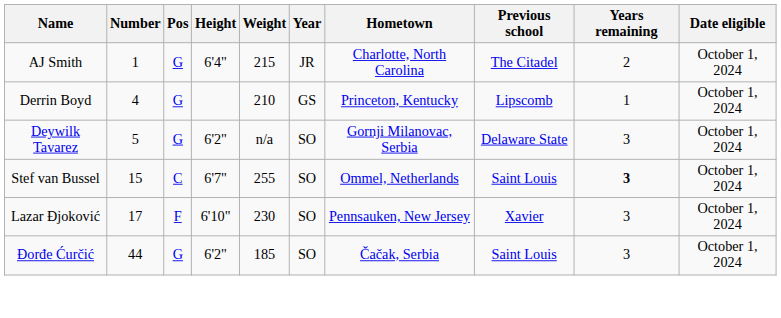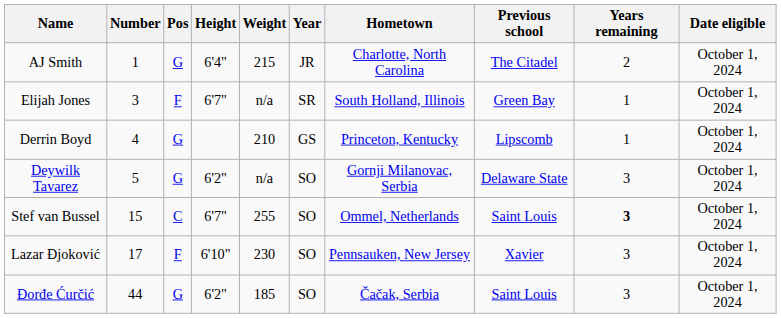+ row: (56, 101)
